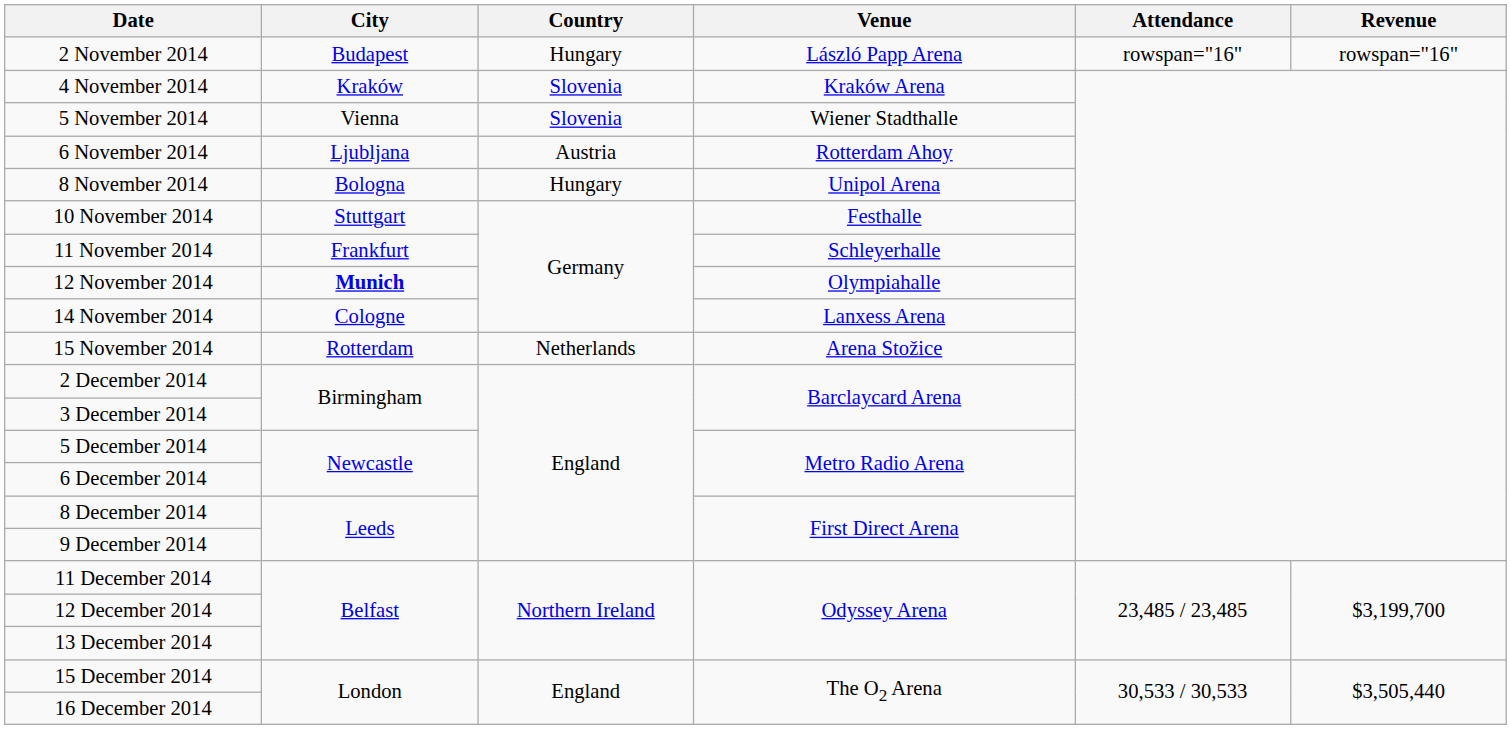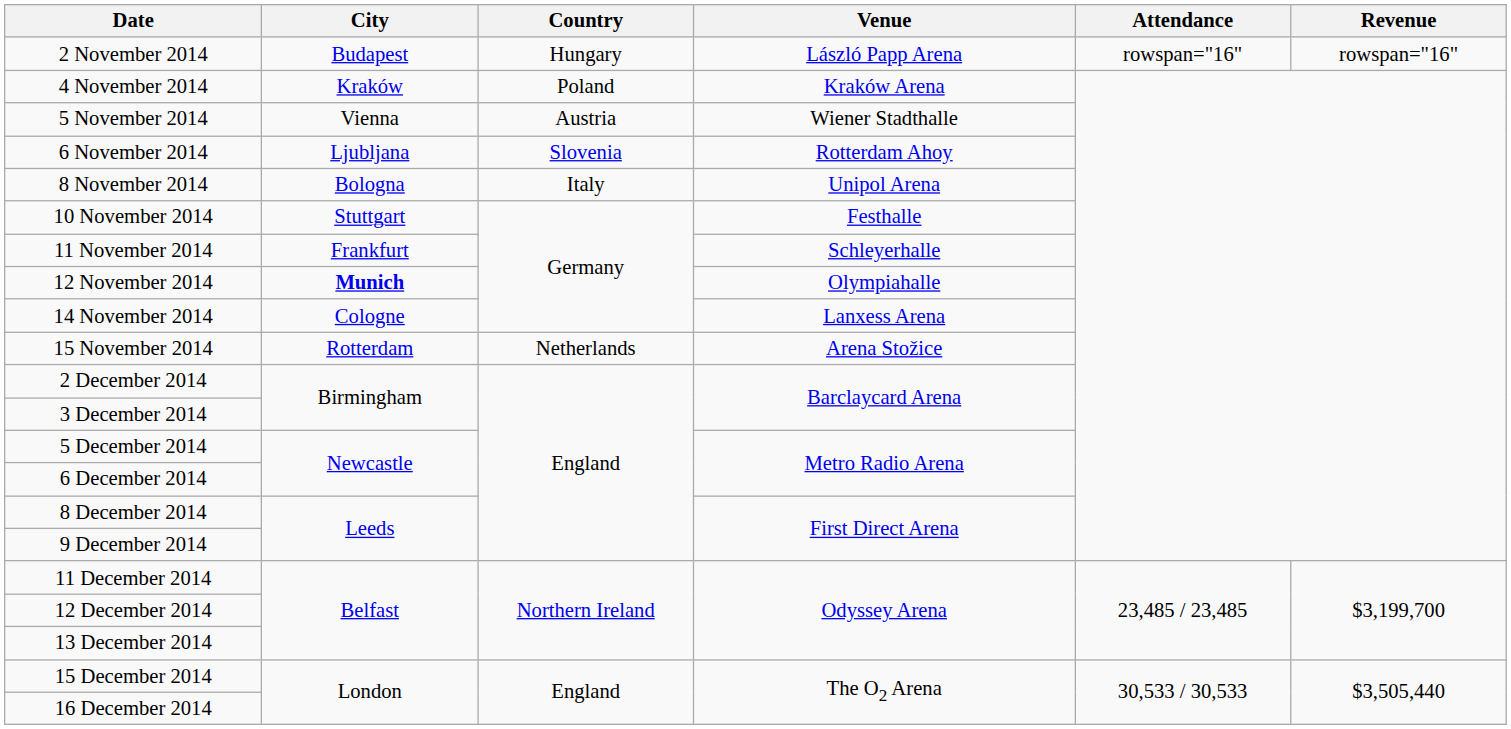(586, 86) Slovenia -> (586, 86) Poland
(586, 119) Slovenia -> (586, 119) Austria
(586, 151) Austria -> (586, 151) Slovenia
(586, 184) Hungary -> (586, 184) Italy
